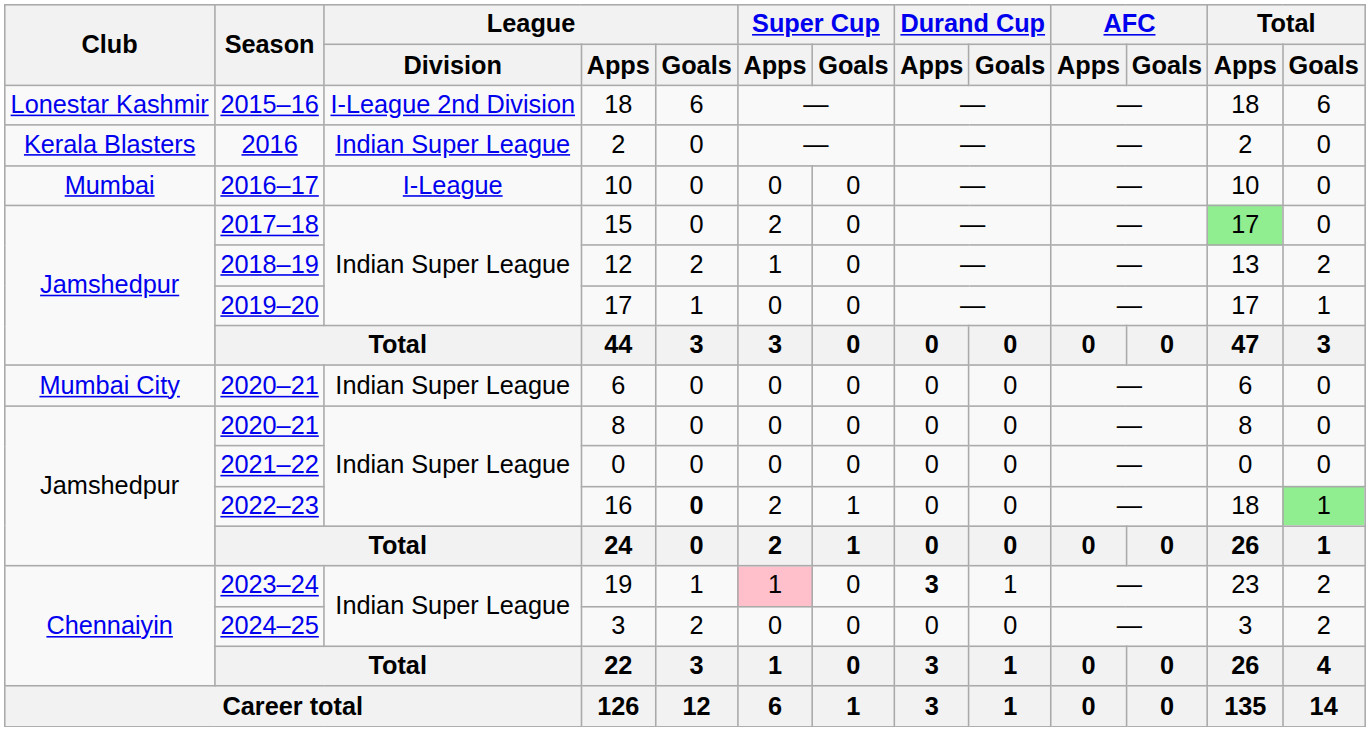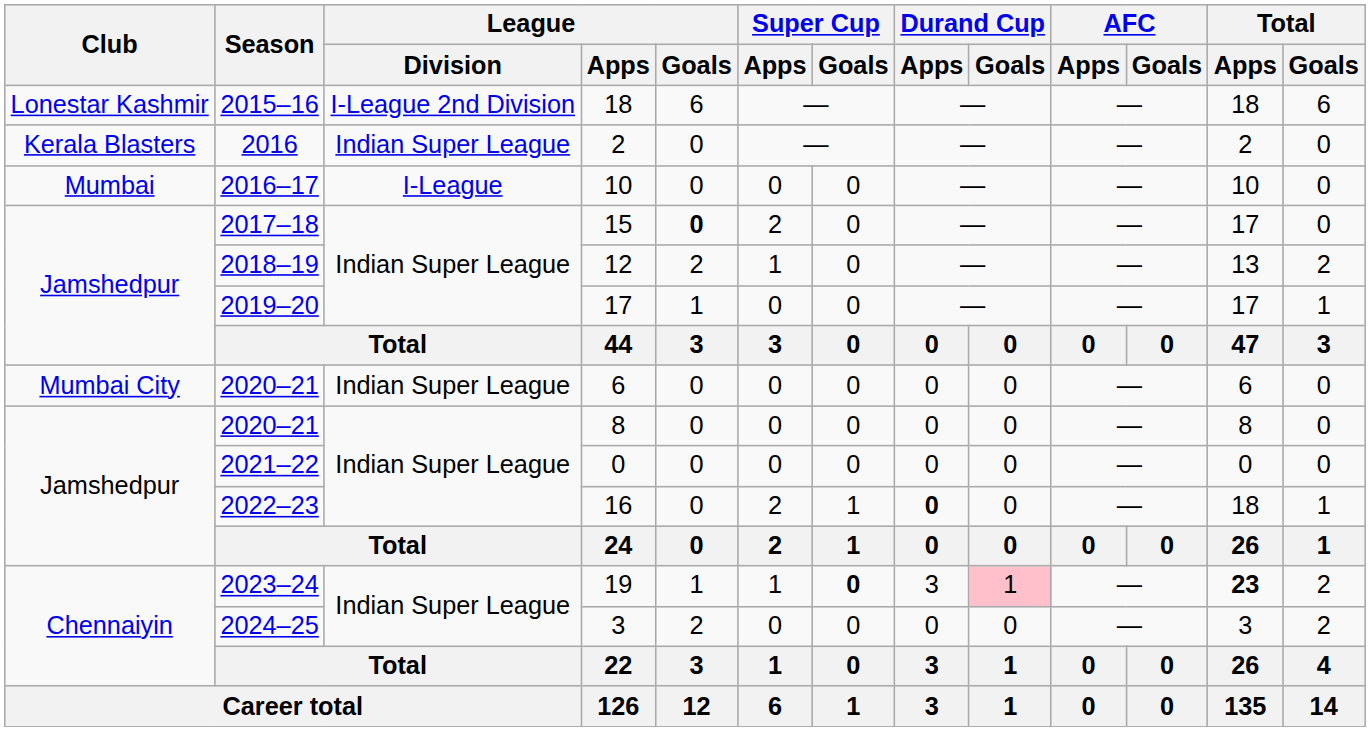(697, 225) normal -> (697, 225) bold
(1245, 225) lightgreen background -> (1245, 225) no background
(697, 505) bold -> (697, 505) normal
(932, 505) normal -> (932, 505) bold
(1324, 505) lightgreen background -> (1324, 505) no background
(775, 585) pink background -> (775, 585) no background
(853, 585) normal -> (853, 585) bold
(932, 585) bold -> (932, 585) normal
(1010, 585) no background -> (1010, 585) pink background
(1245, 585) normal -> (1245, 585) bold
